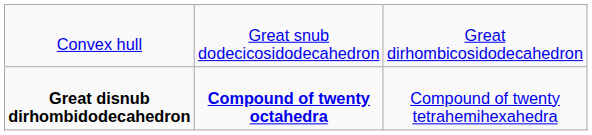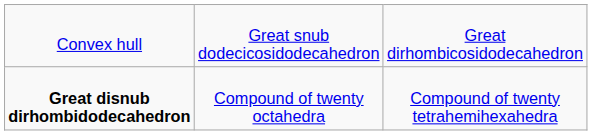(289, 107) bold -> (289, 107) normal
